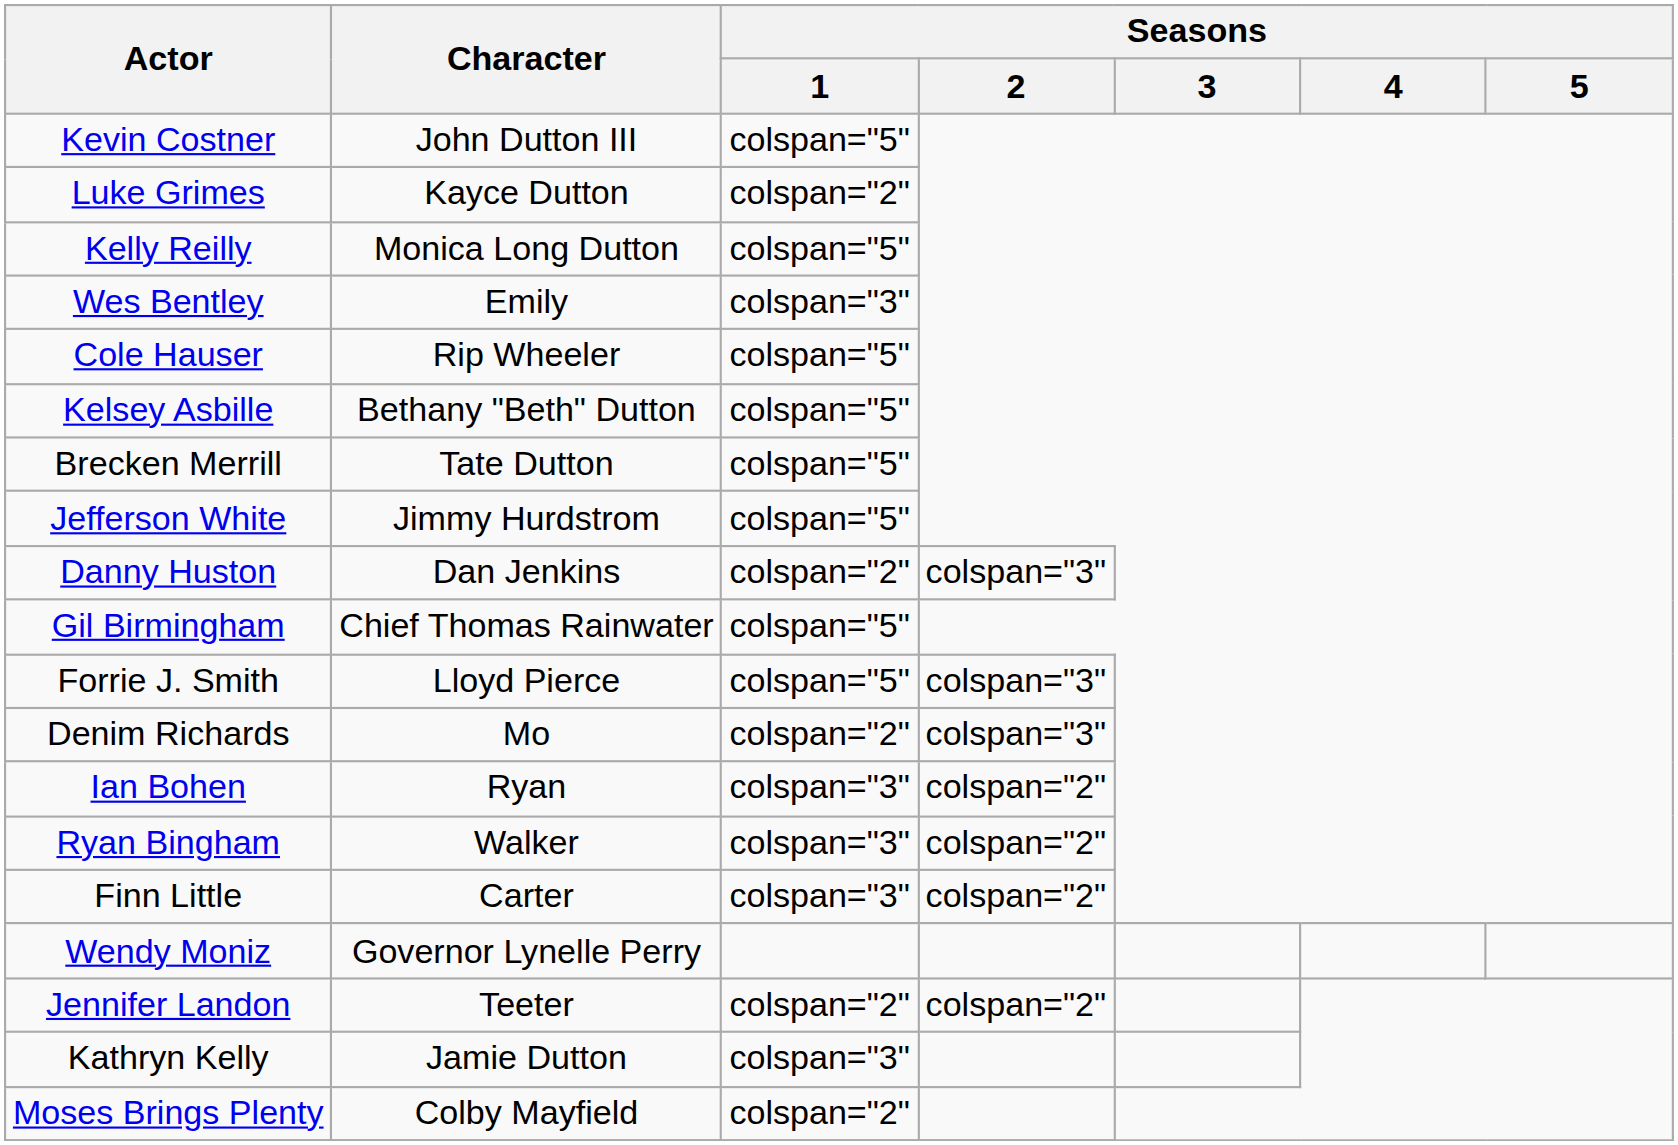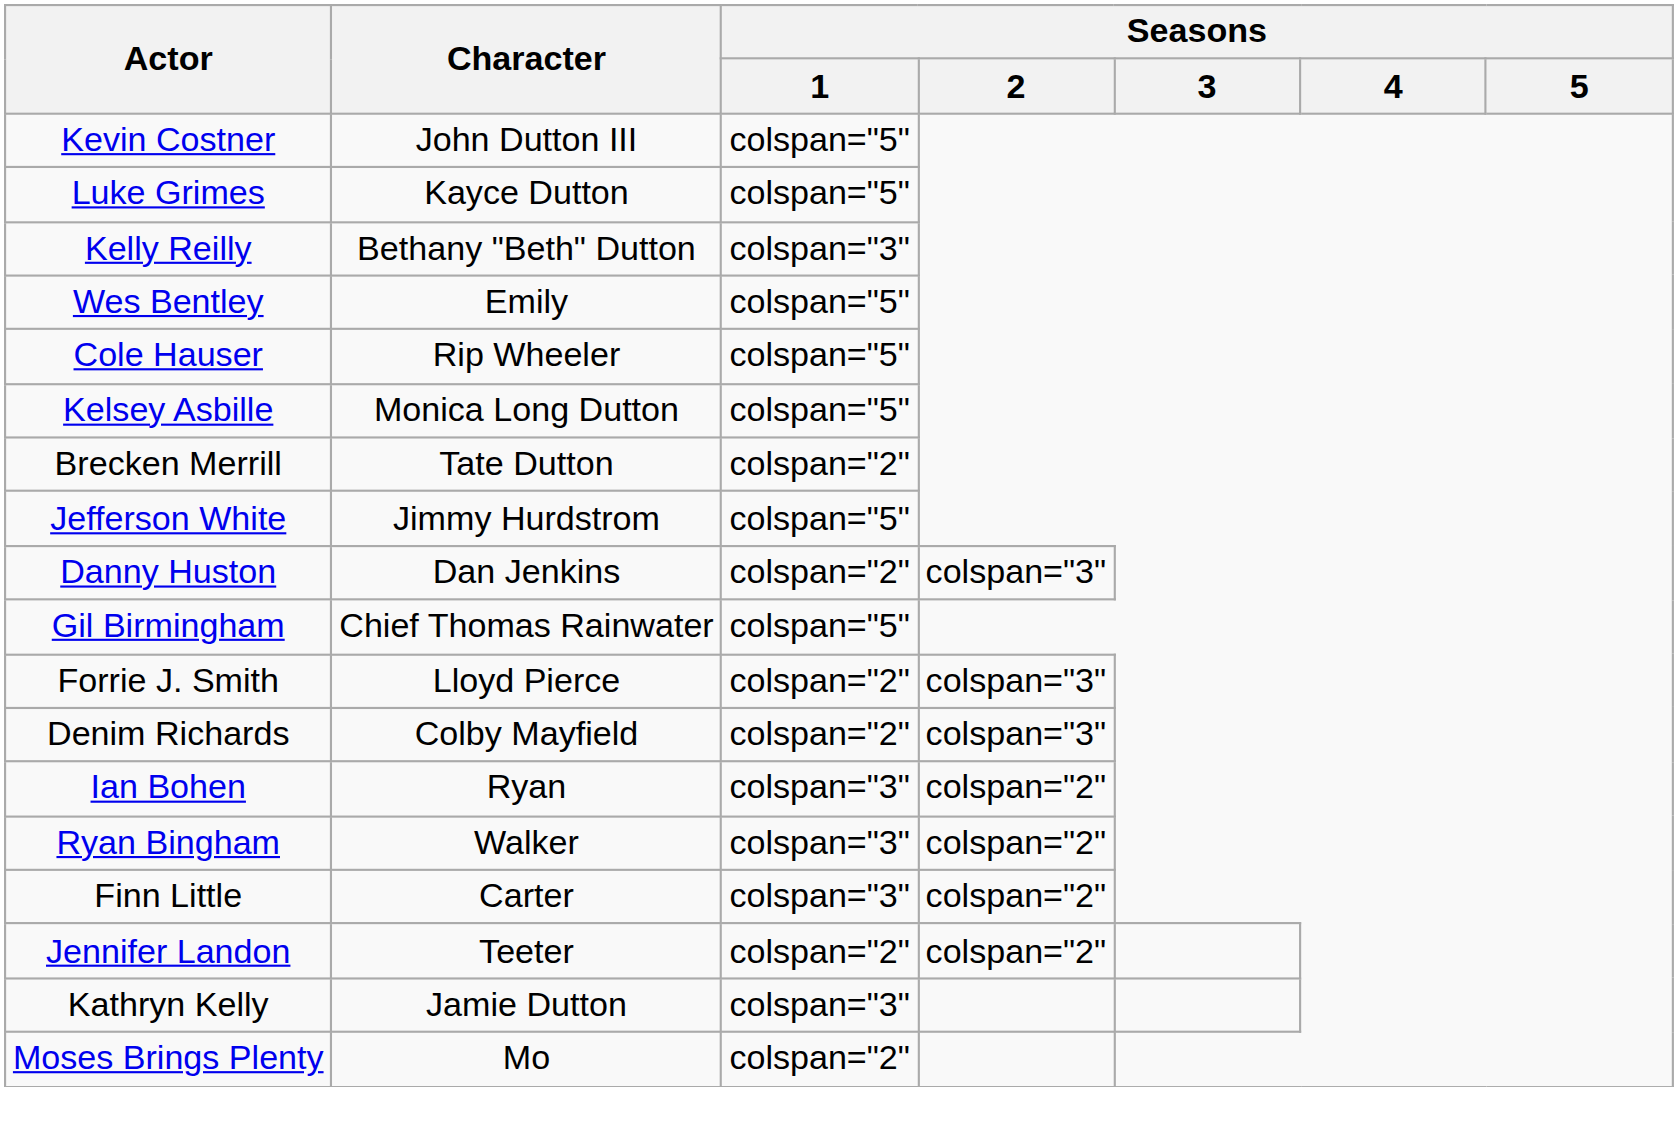(820, 193) colspan="2" -> (820, 193) colspan="5"
(526, 247) Monica Long Dutton -> (526, 247) Bethany "Beth" Dutton
(820, 247) colspan="5" -> (820, 247) colspan="3"
(820, 301) colspan="3" -> (820, 301) colspan="5"
(526, 409) Bethany "Beth" Dutton -> (526, 409) Monica Long Dutton
(820, 463) colspan="5" -> (820, 463) colspan="2"
(820, 680) colspan="5" -> (820, 680) colspan="2"
(526, 734) Mo -> (526, 734) Colby Mayfield
- row: (168, 950)
(526, 1112) Colby Mayfield -> (526, 1058) Mo
